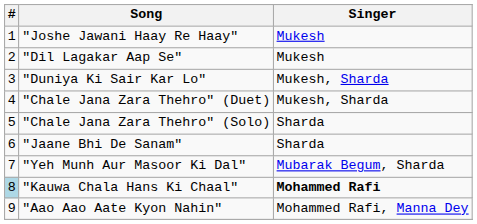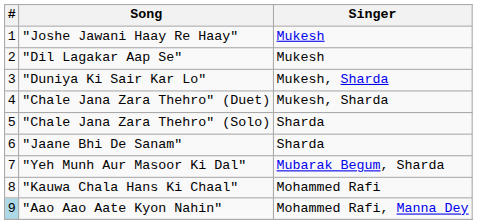(12, 188) lightblue background -> (12, 188) no background
(329, 188) bold -> (329, 188) normal
(12, 209) no background -> (12, 209) lightblue background
